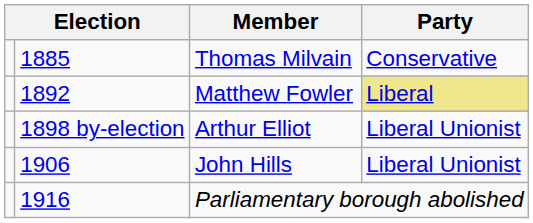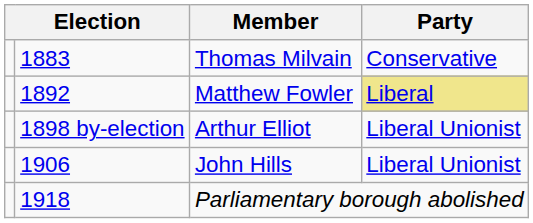(45, 57) 1885 -> (45, 57) 1883
(45, 199) 1916 -> (45, 199) 1918
